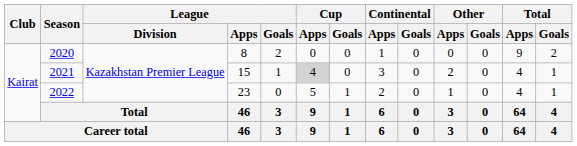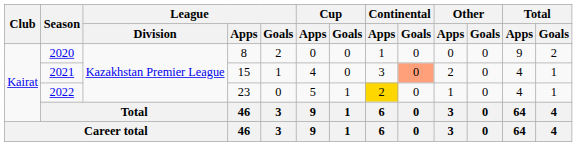(313, 72) lightgrey background -> (313, 72) no background
(416, 72) no background -> (416, 72) lightsalmon background
(382, 92) no background -> (382, 92) gold background
